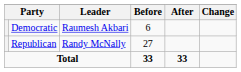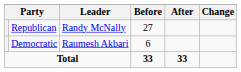rows swapped: (34, 43) <-> (34, 28)
